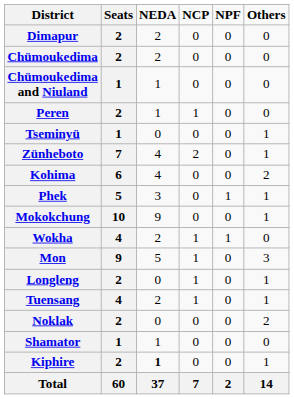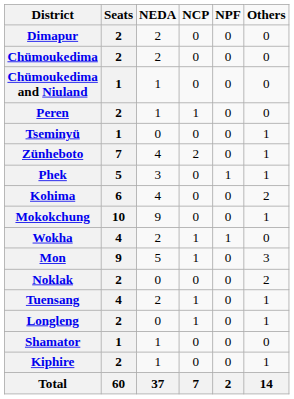rows swapped: (53, 175) <-> (53, 196)
rows swapped: (53, 279) <-> (53, 320)
(158, 362) bold -> (158, 362) normal
